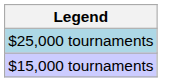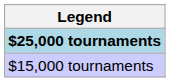(81, 40) normal -> (85, 40) bold
